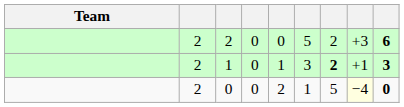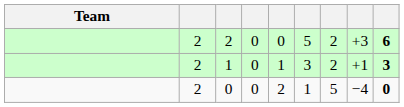(334, 65) bold -> (334, 65) normal
(360, 89) lightyellow background -> (360, 89) no background
